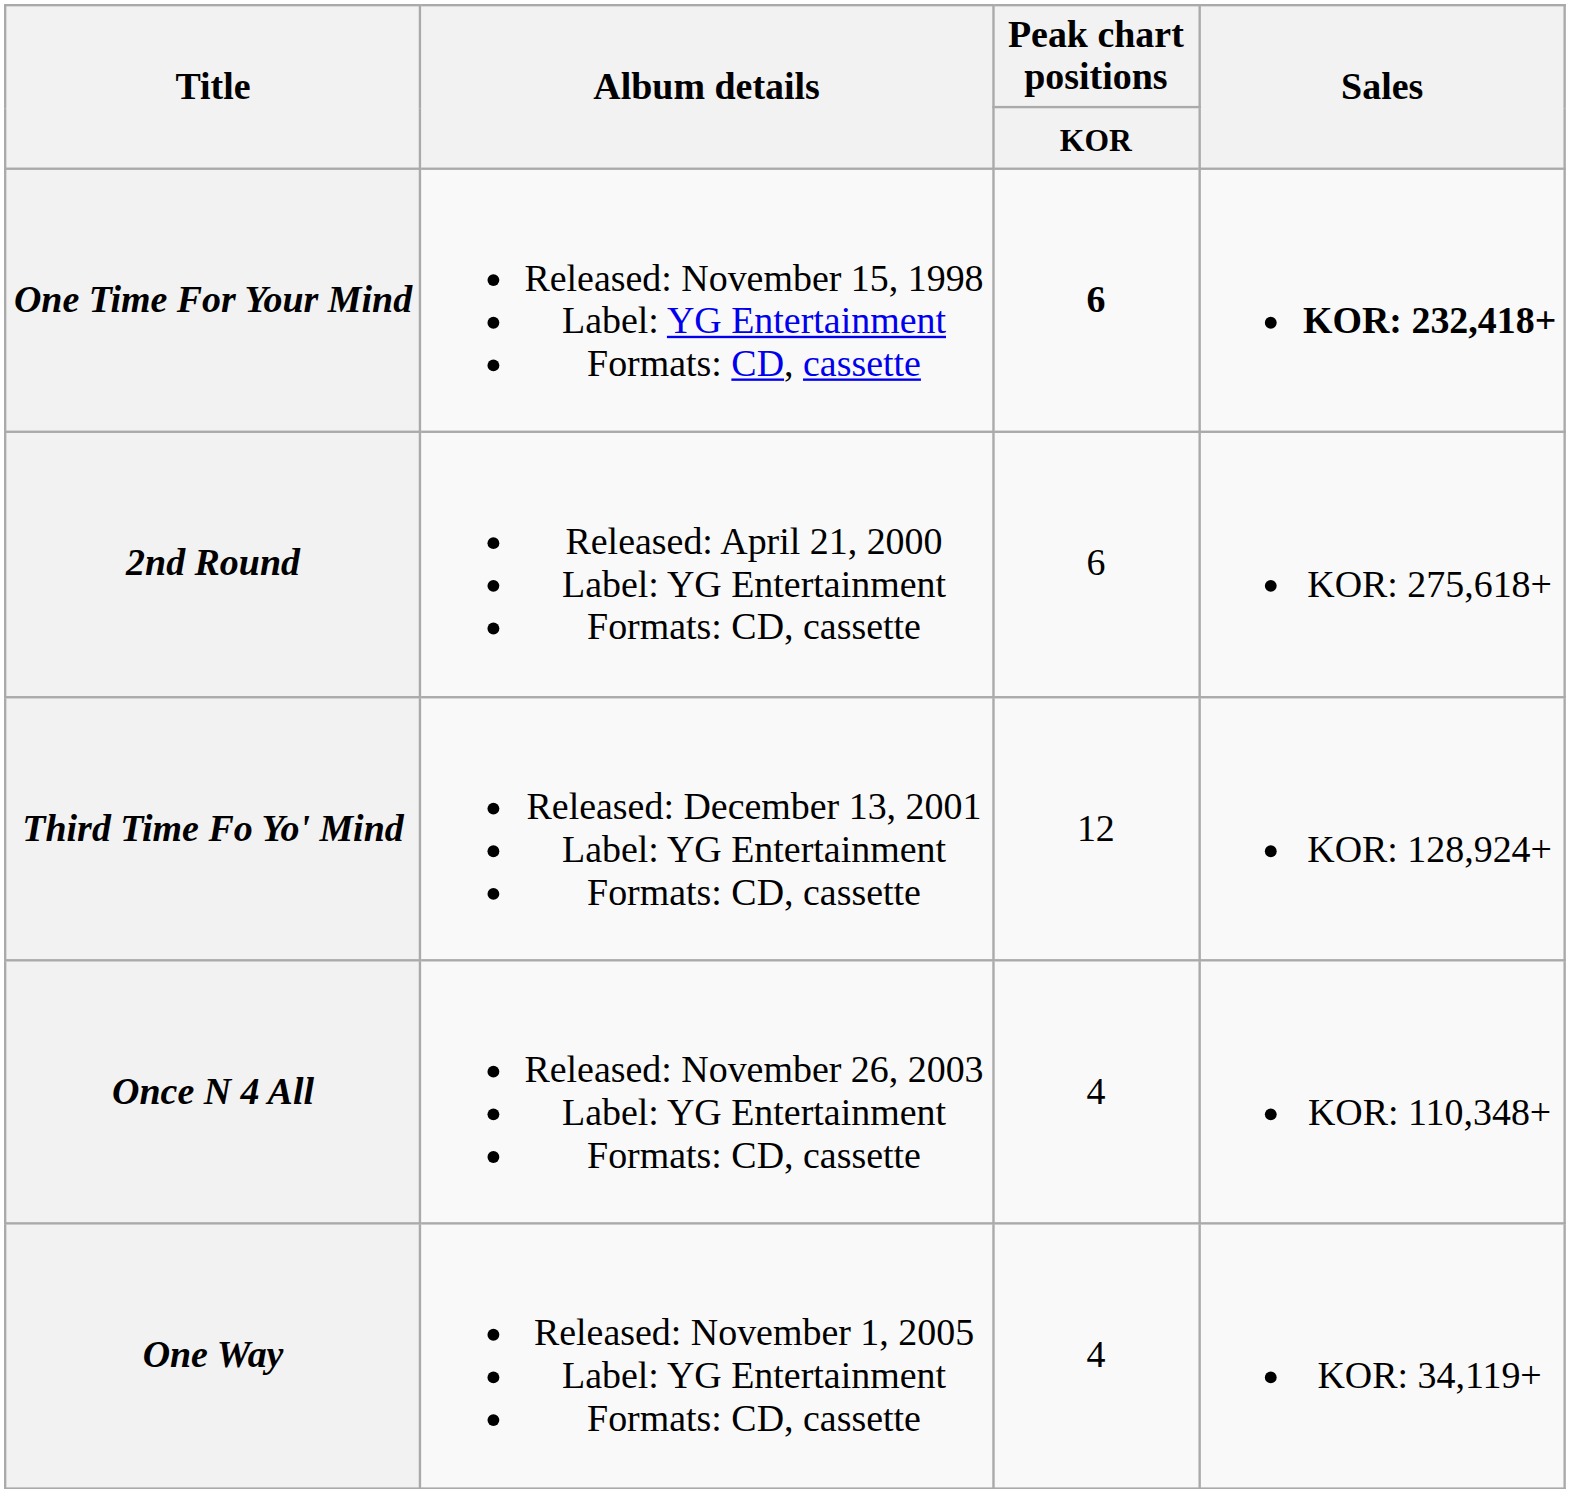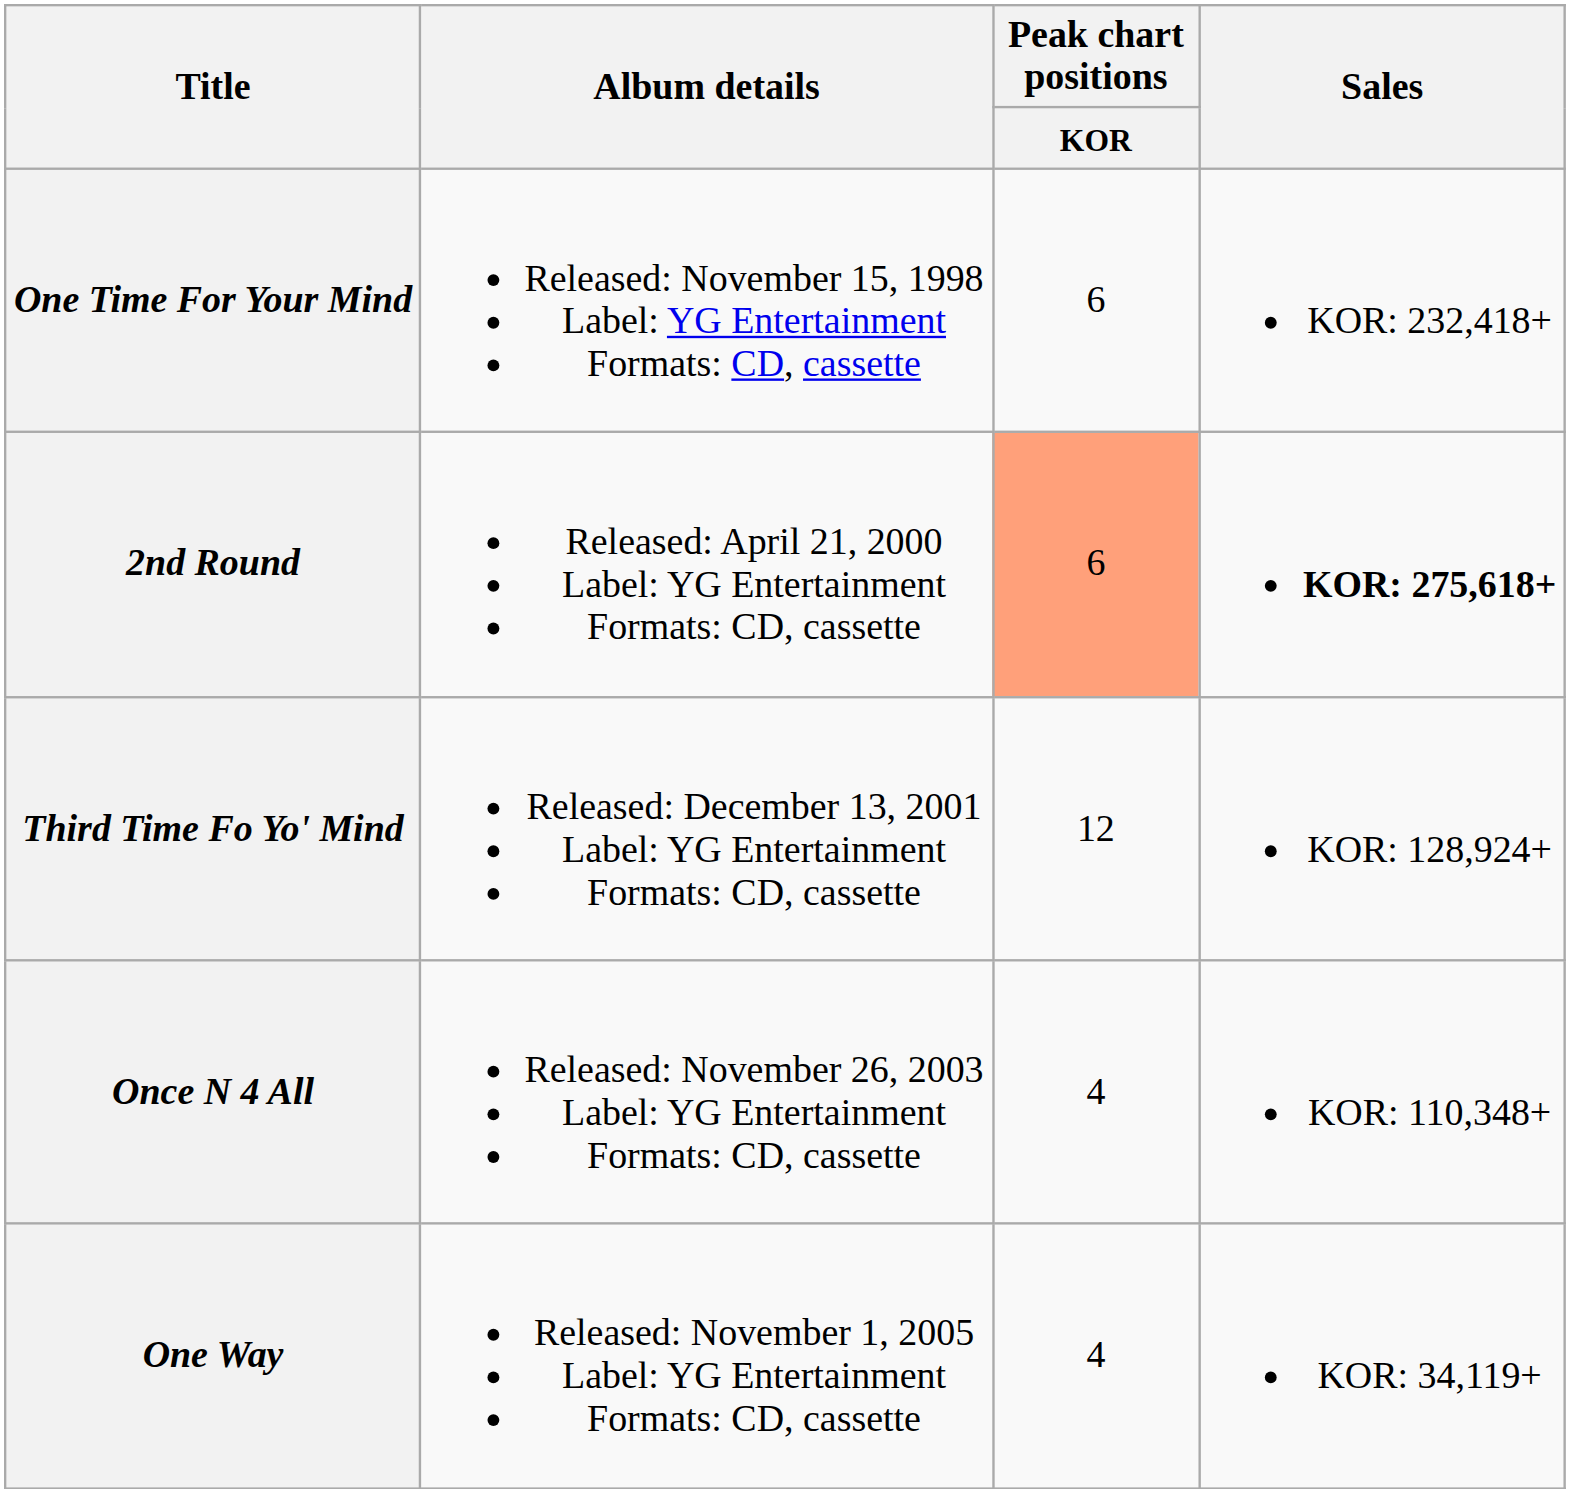(1096, 299) bold -> (1096, 299) normal
(1382, 321) bold -> (1382, 321) normal
(1096, 563) no background -> (1096, 563) lightsalmon background
(1382, 585) normal -> (1382, 585) bold
